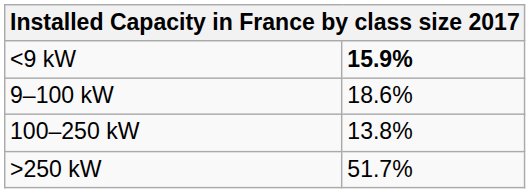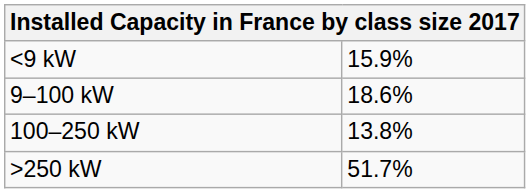(380, 59) bold -> (380, 59) normal
